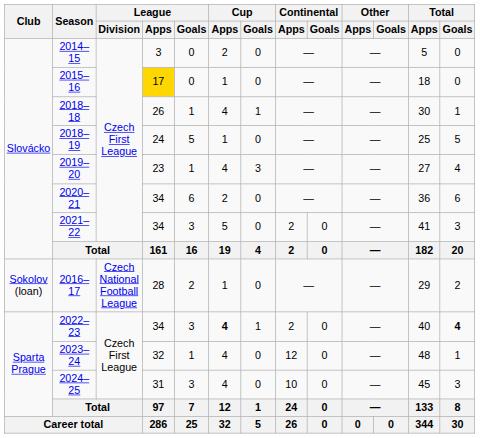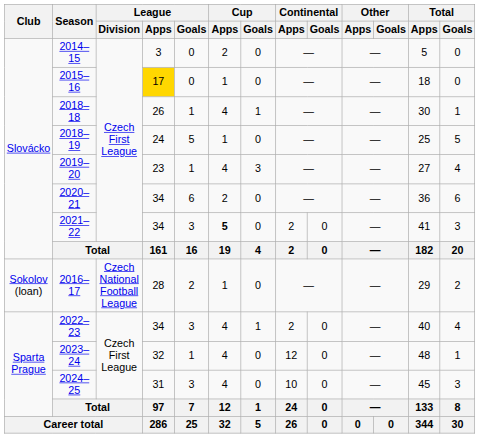(225, 227) normal -> (225, 227) bold
(225, 326) bold -> (225, 326) normal
(458, 326) bold -> (458, 326) normal
